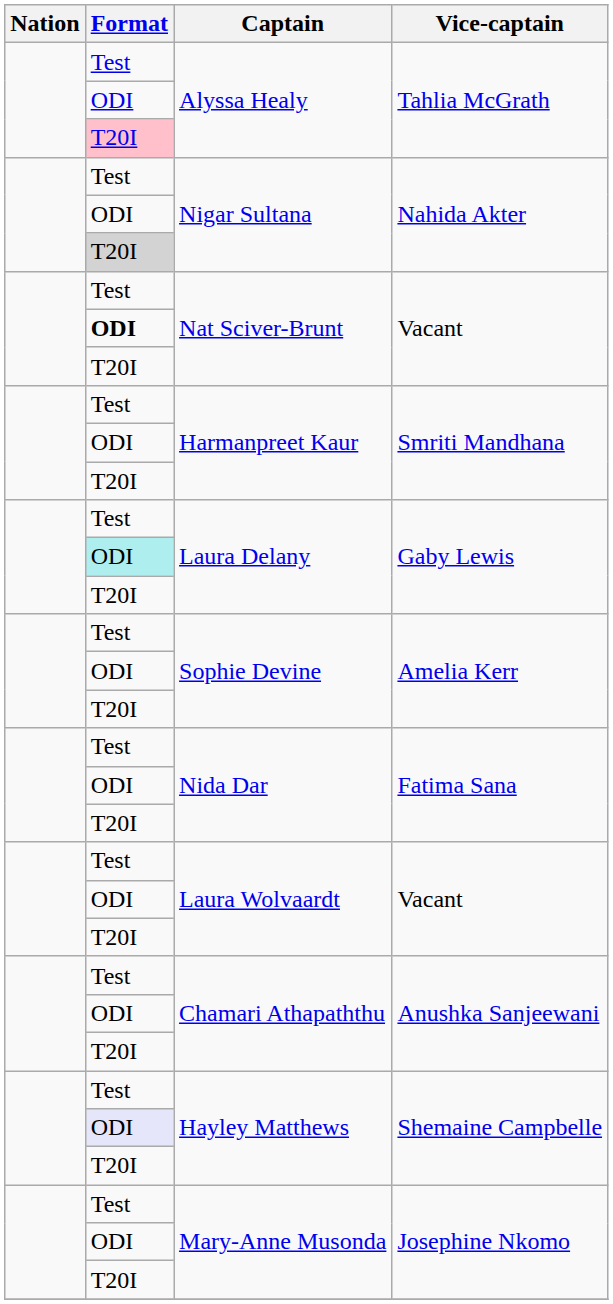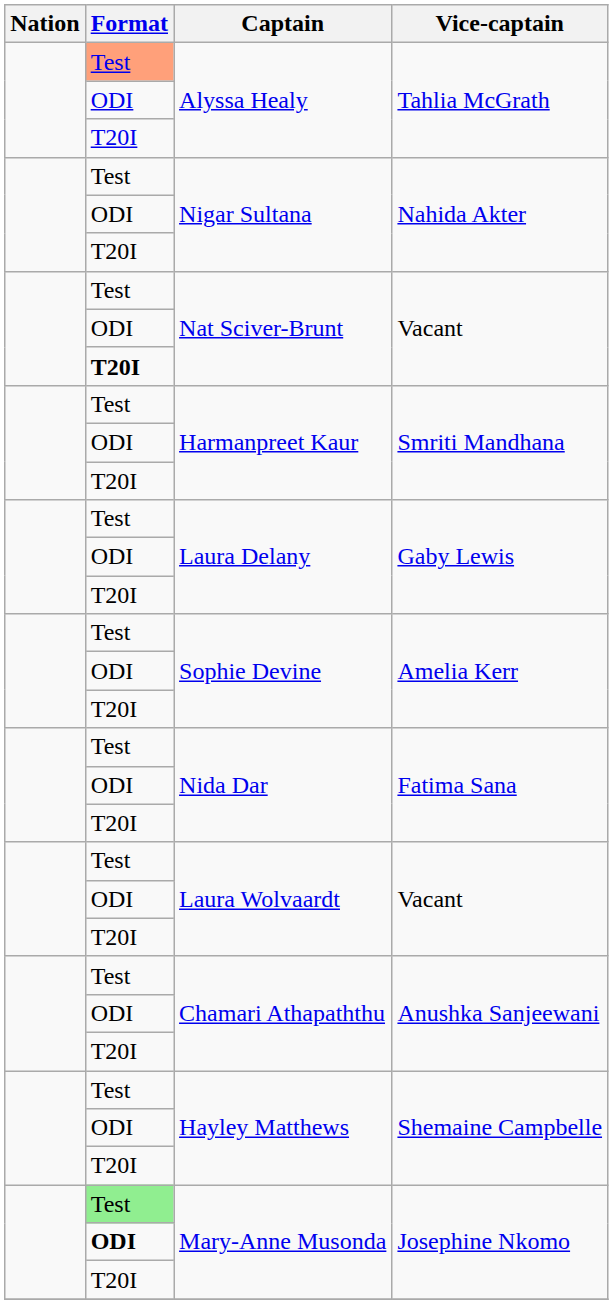(111, 61) no background -> (111, 61) lightsalmon background
(114, 137) pink background -> (114, 137) no background
(114, 251) lightgrey background -> (114, 251) no background
(113, 328) bold -> (112, 328) normal
(114, 366) normal -> (115, 366) bold
(112, 556) paleturquoise background -> (112, 556) no background
(112, 1127) lavender background -> (112, 1127) no background
(111, 1203) no background -> (111, 1203) lightgreen background
(112, 1241) normal -> (113, 1241) bold
